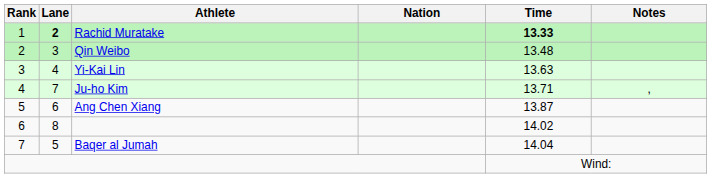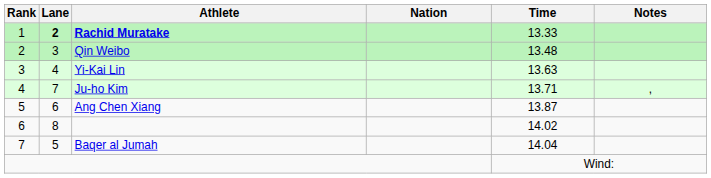(119, 32) normal -> (122, 32) bold
(538, 32) bold -> (543, 32) normal
